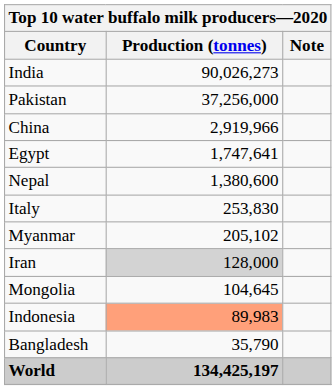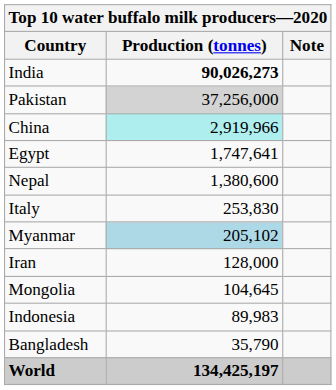(240, 72) normal -> (240, 72) bold
(240, 99) no background -> (240, 99) lightgrey background
(244, 126) no background -> (244, 126) paleturquoise background
(251, 235) no background -> (251, 235) lightblue background
(251, 262) lightgrey background -> (251, 262) no background
(255, 316) lightsalmon background -> (255, 316) no background
